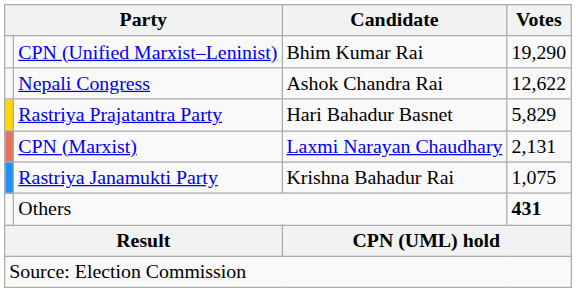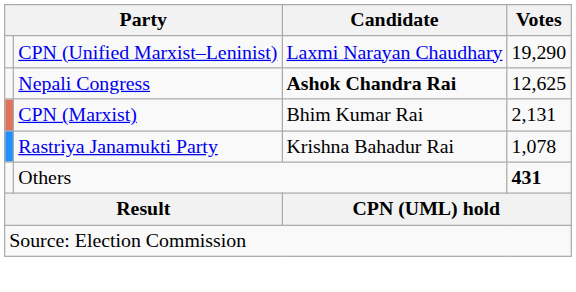(355, 51) Bhim Kumar Rai -> (394, 51) Laxmi Narayan Chaudhary
(365, 83) normal -> (371, 83) bold
(539, 83) 12,622 -> (539, 83) 12,625
- row: (120, 114)
(394, 146) Laxmi Narayan Chaudhary -> (355, 114) Bhim Kumar Rai
(534, 177) 1,075 -> (534, 146) 1,078
